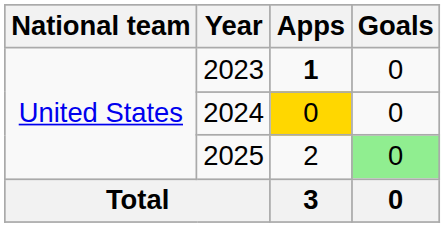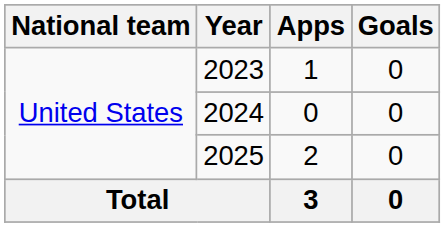(311, 69) bold -> (311, 69) normal
(311, 112) gold background -> (311, 112) no background
(396, 156) lightgreen background -> (396, 156) no background
